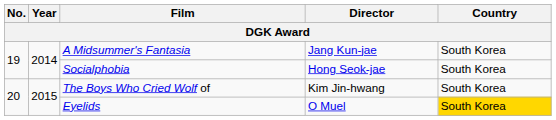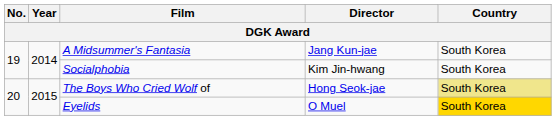(347, 69) Hong Seok-jae -> (346, 69) Kim Jin-hwang
(346, 87) Kim Jin-hwang -> (347, 87) Hong Seok-jae
(473, 87) no background -> (473, 87) khaki background
